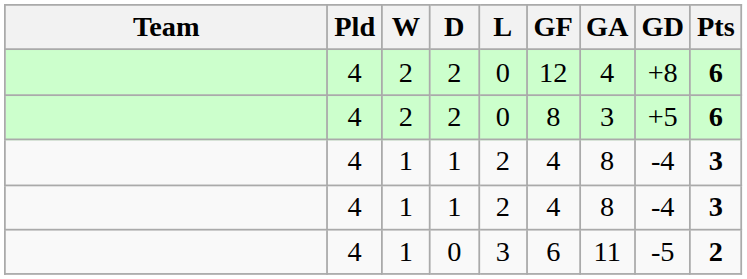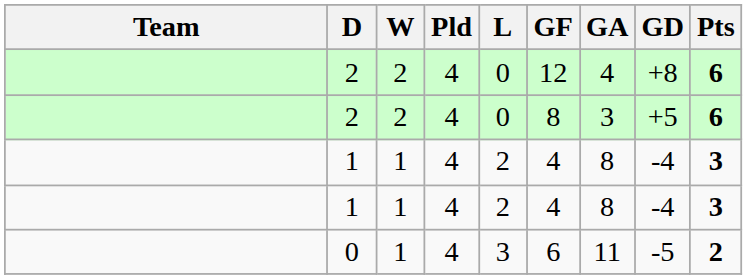columns swapped: (355, 26) <-> (454, 26)
